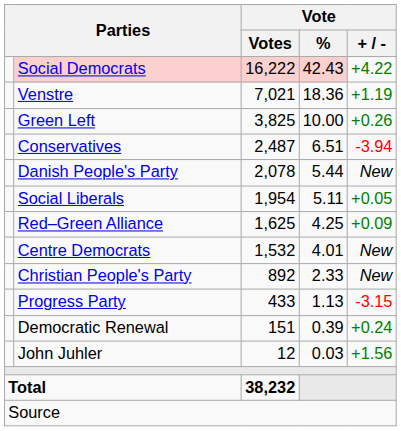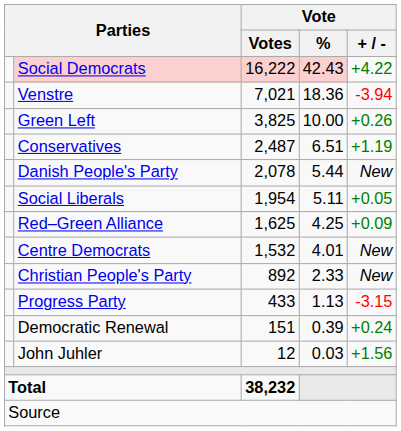(372, 95) +1.19 -> (374, 95) -3.94
(374, 146) -3.94 -> (372, 146) +1.19
